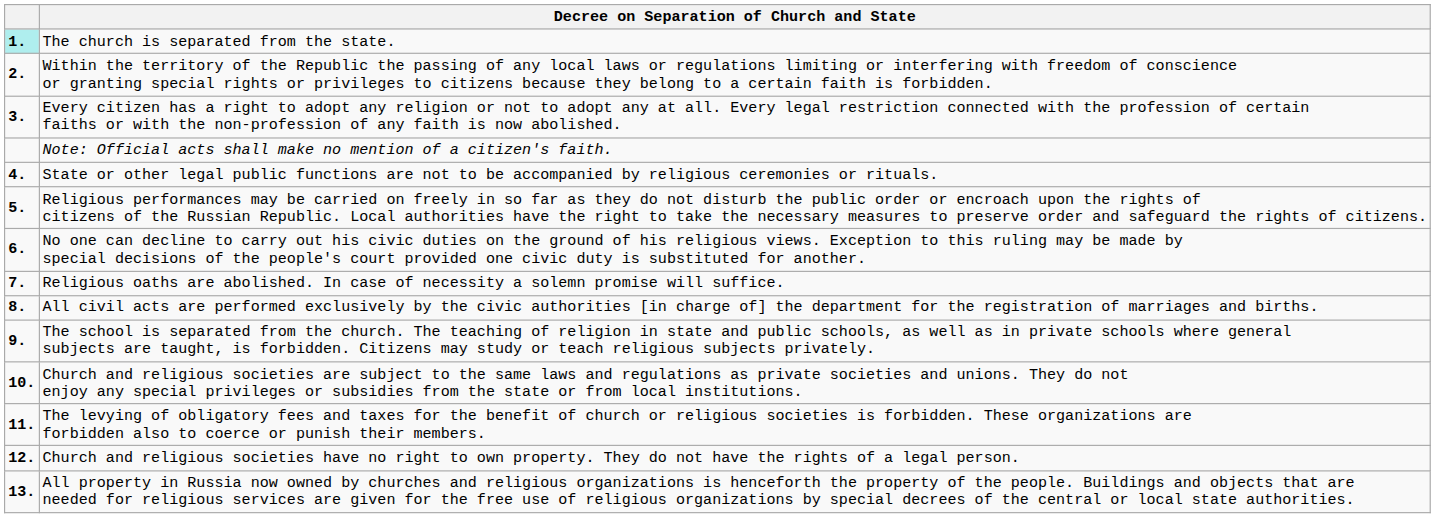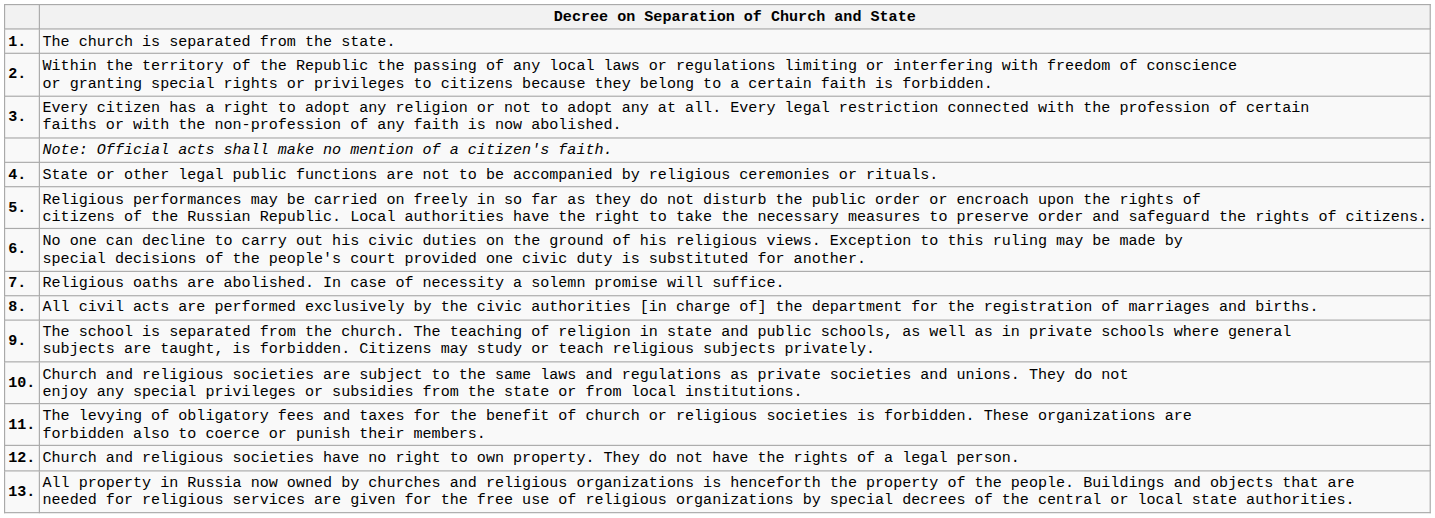(17, 41) paleturquoise background -> (17, 41) no background
